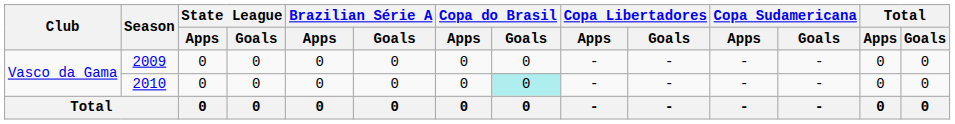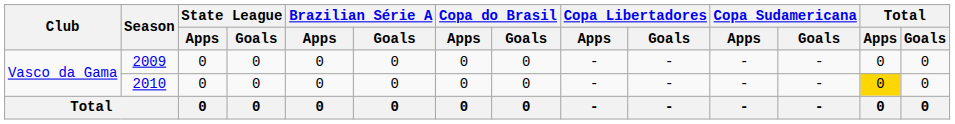(526, 85) paleturquoise background -> (526, 85) no background
(880, 85) no background -> (880, 85) gold background
